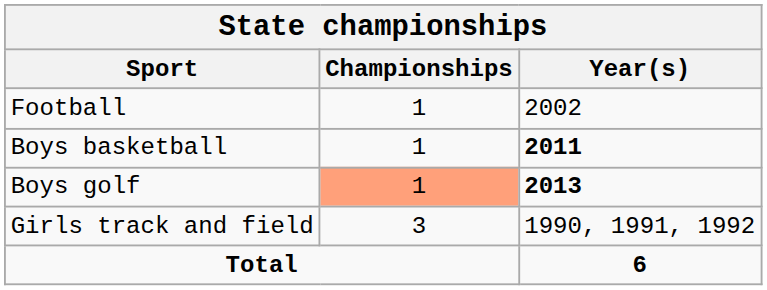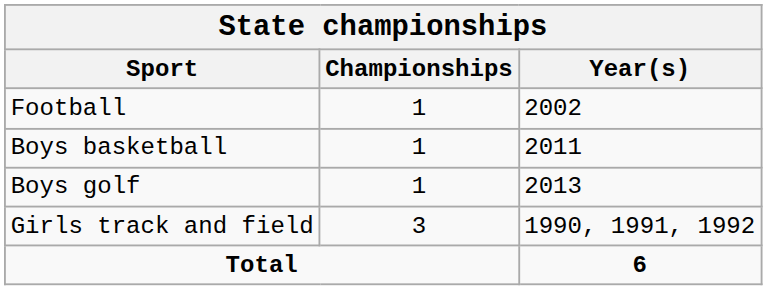(553, 148) bold -> (553, 148) normal
(419, 187) lightsalmon background -> (419, 187) no background
(553, 187) bold -> (553, 187) normal
